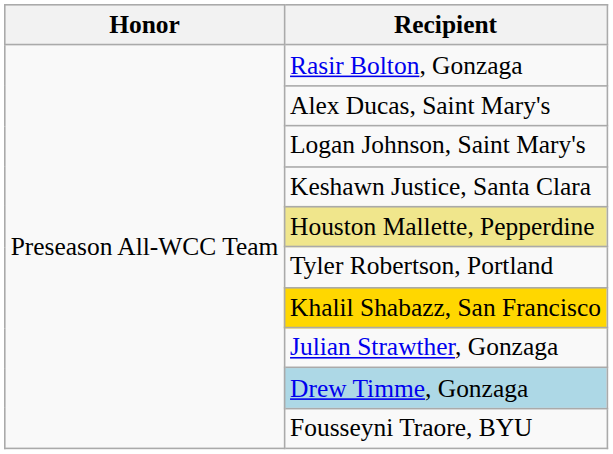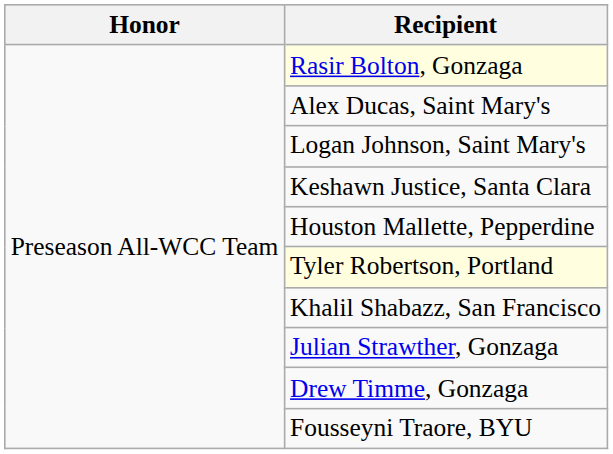(406, 65) no background -> (406, 65) lightyellow background
(442, 226) khaki background -> (442, 226) no background
(422, 266) no background -> (422, 266) lightyellow background
(445, 307) gold background -> (445, 307) no background
(409, 387) lightblue background -> (409, 387) no background
